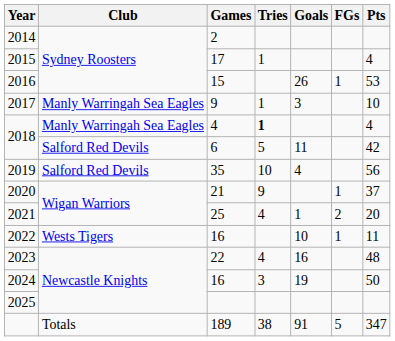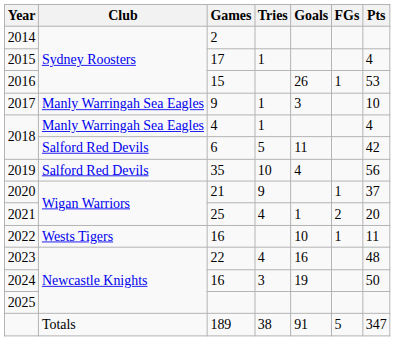(261, 125) bold -> (261, 125) normal
